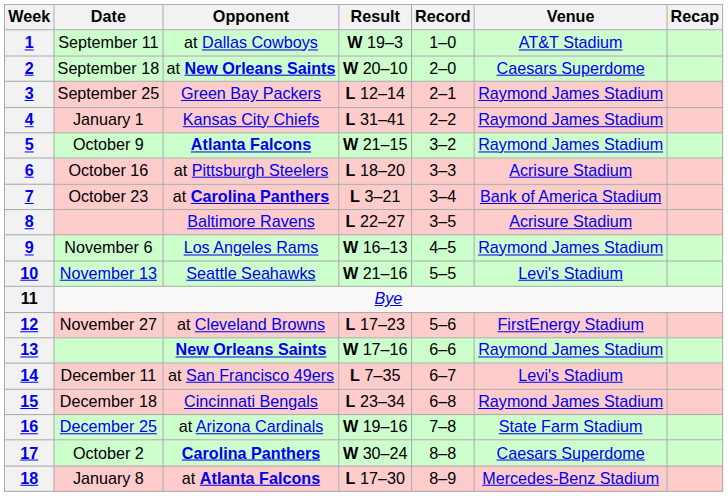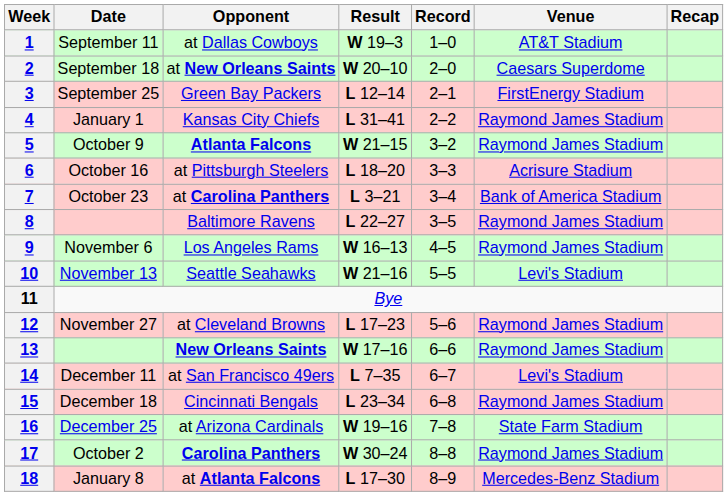(571, 94) Raymond James Stadium -> (571, 94) FirstEnergy Stadium
(571, 222) Acrisure Stadium -> (571, 222) Raymond James Stadium
(571, 324) FirstEnergy Stadium -> (571, 324) Raymond James Stadium
(571, 453) Caesars Superdome -> (571, 453) Raymond James Stadium
